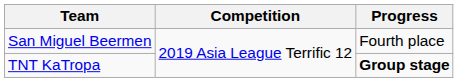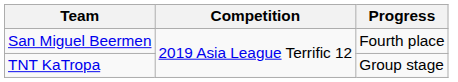(404, 65) bold -> (401, 65) normal
